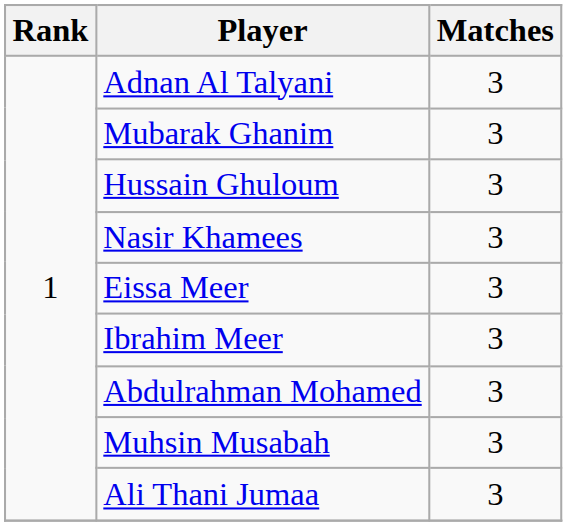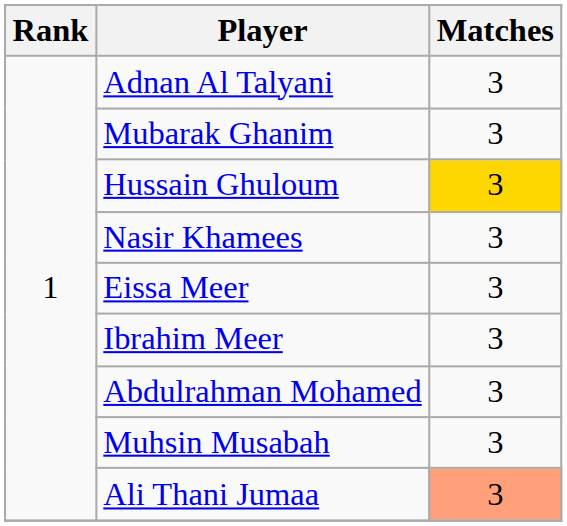(495, 184) no background -> (495, 184) gold background
(495, 493) no background -> (495, 493) lightsalmon background
